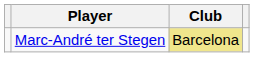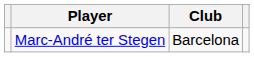(206, 39) khaki background -> (206, 39) no background
